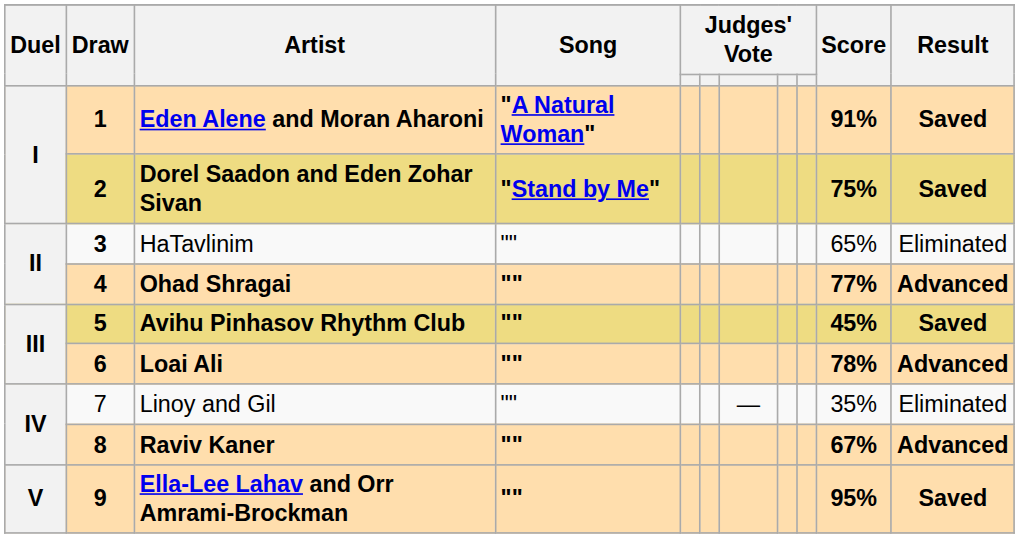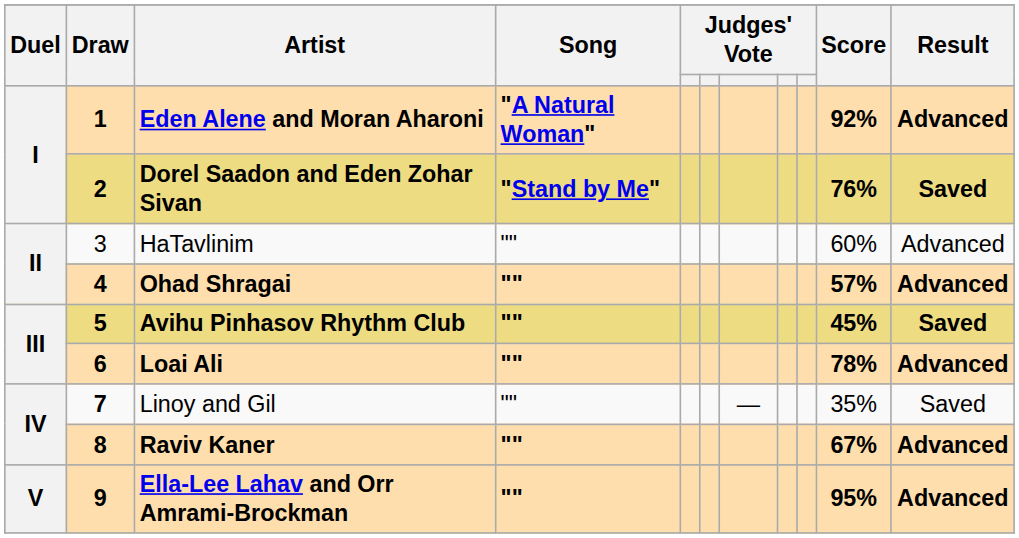(854, 120) 91% -> (854, 120) 92%
(953, 120) Saved -> (953, 120) Advanced
(854, 189) 75% -> (854, 189) 76%
(100, 244) bold -> (100, 244) normal
(854, 244) 65% -> (854, 244) 60%
(953, 244) Eliminated -> (953, 244) Advanced
(854, 284) 77% -> (854, 284) 57%
(100, 404) normal -> (100, 404) bold
(953, 404) Eliminated -> (953, 404) Saved
(953, 499) Saved -> (953, 499) Advanced
